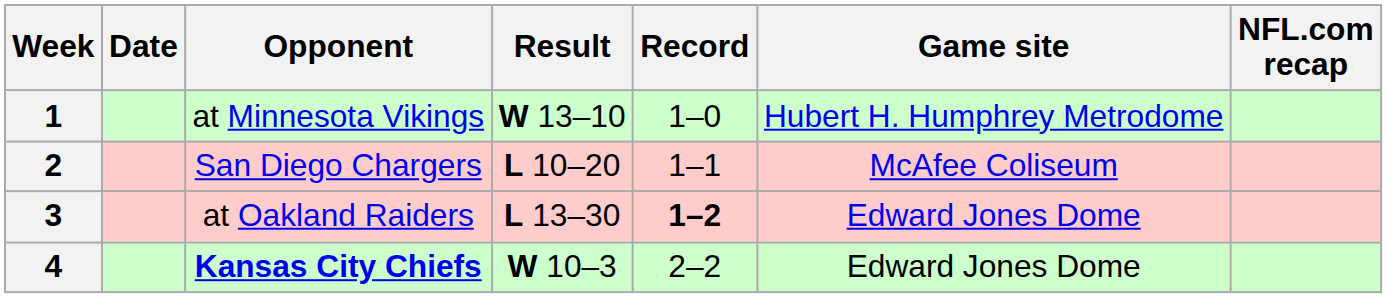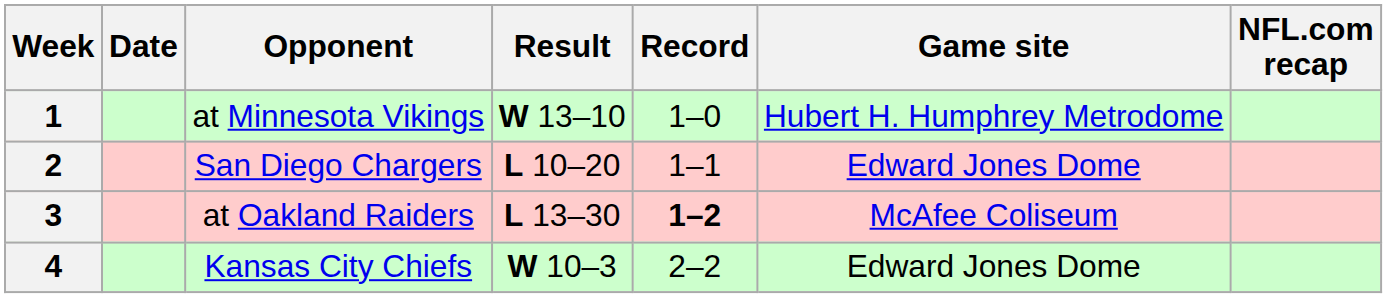(994, 165) McAfee Coliseum -> (994, 165) Edward Jones Dome
(994, 215) Edward Jones Dome -> (994, 215) McAfee Coliseum
(338, 266) bold -> (338, 266) normal
